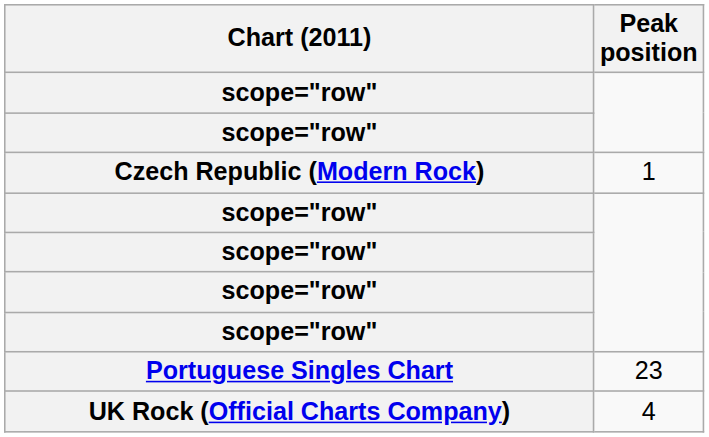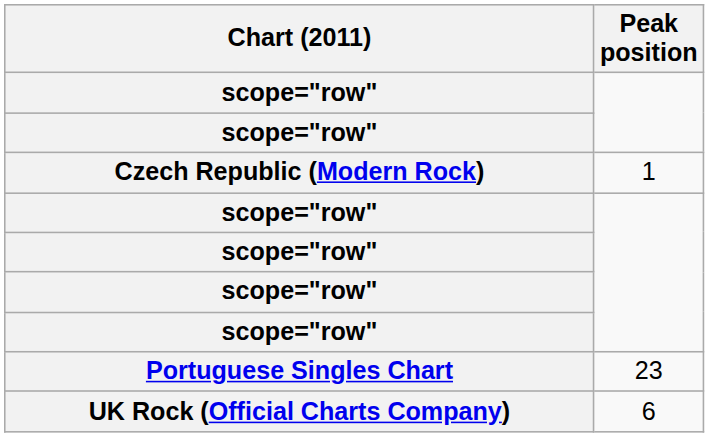(649, 411) 4 -> (649, 411) 6
